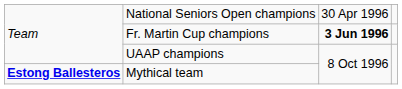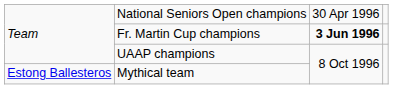(64, 73) bold -> (59, 73) normal
